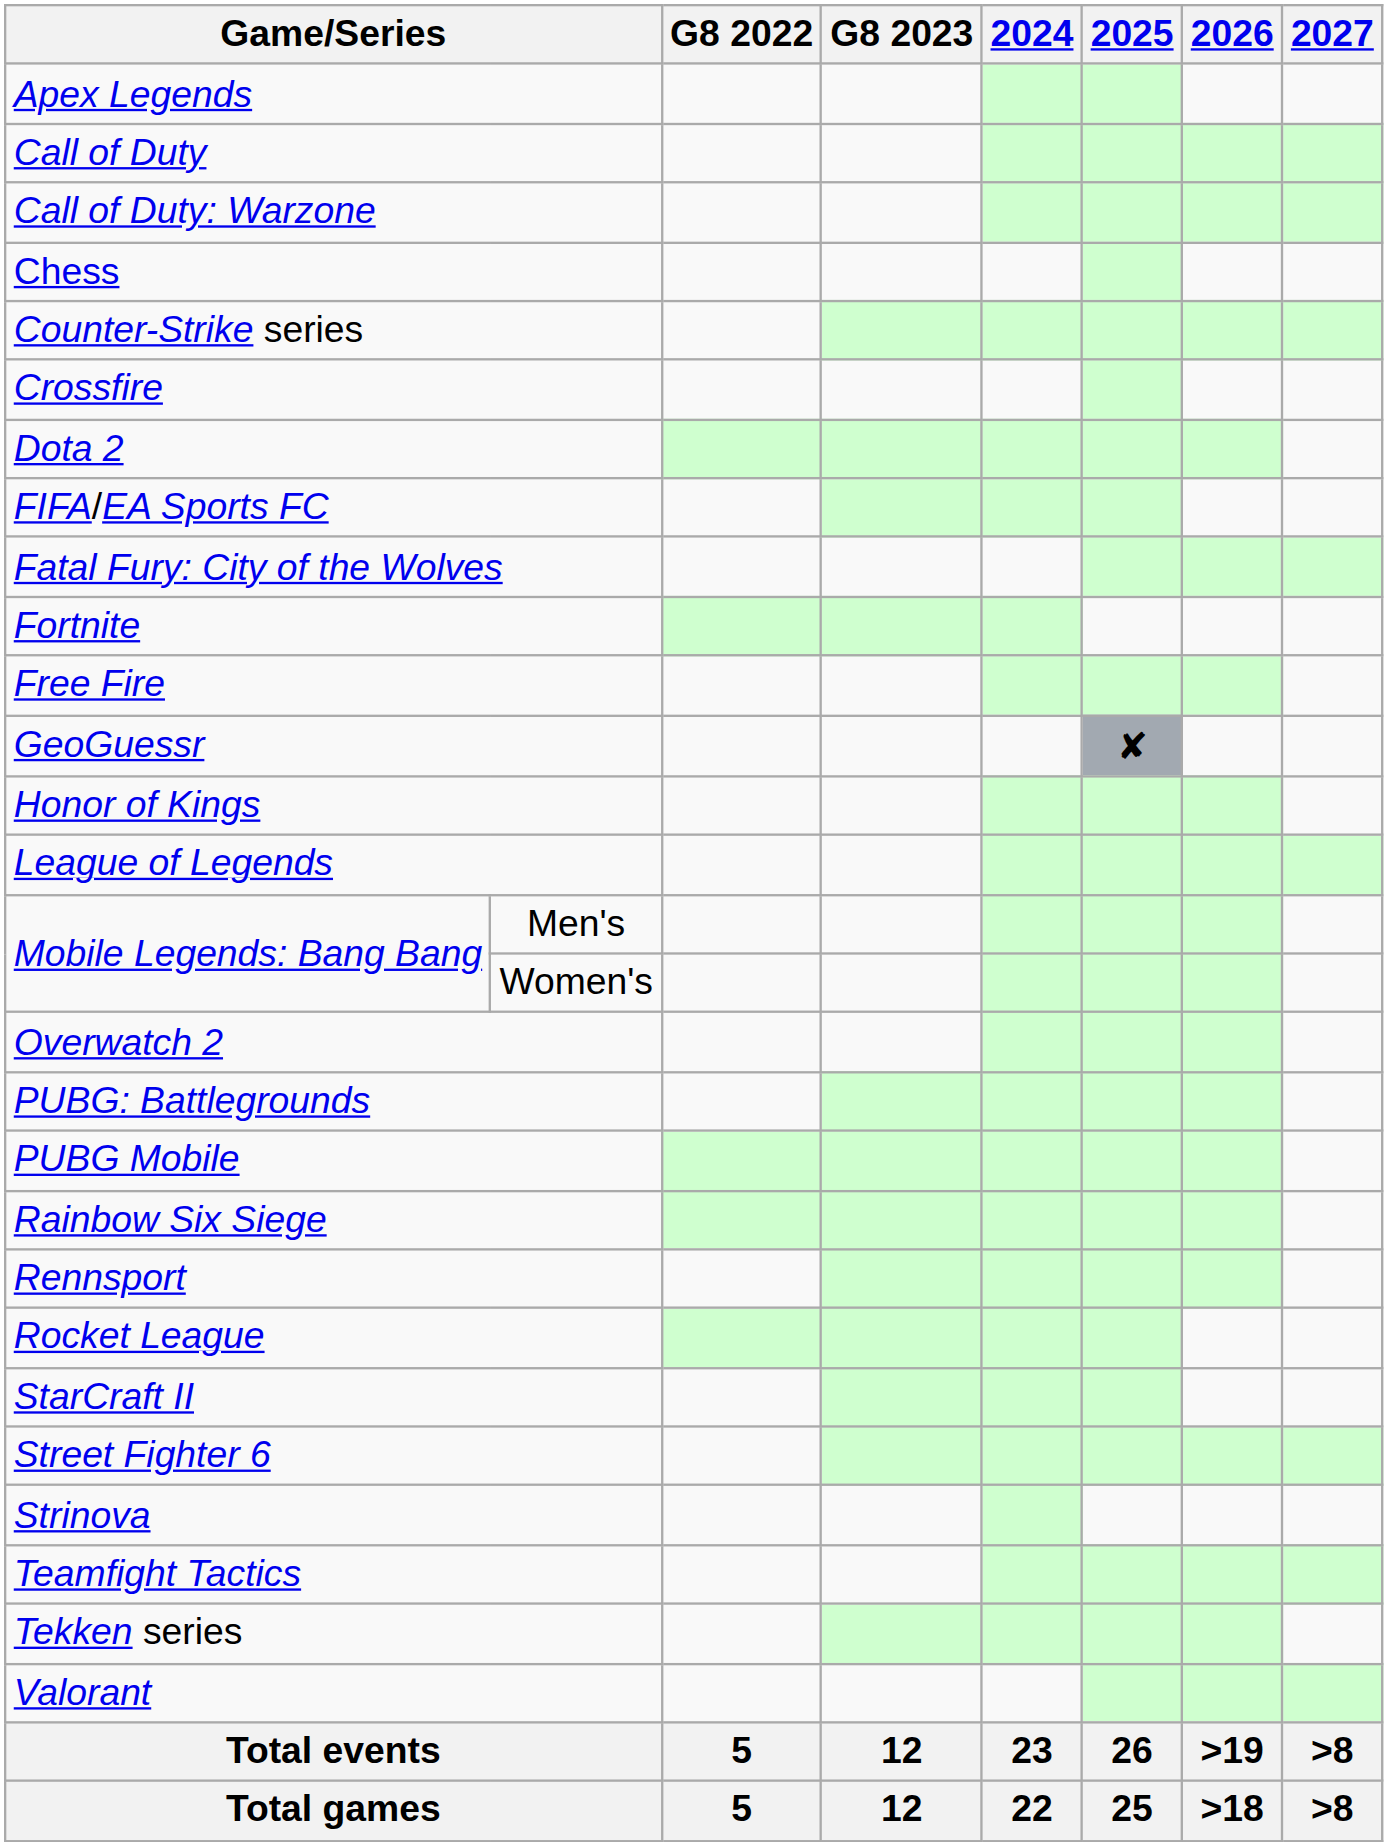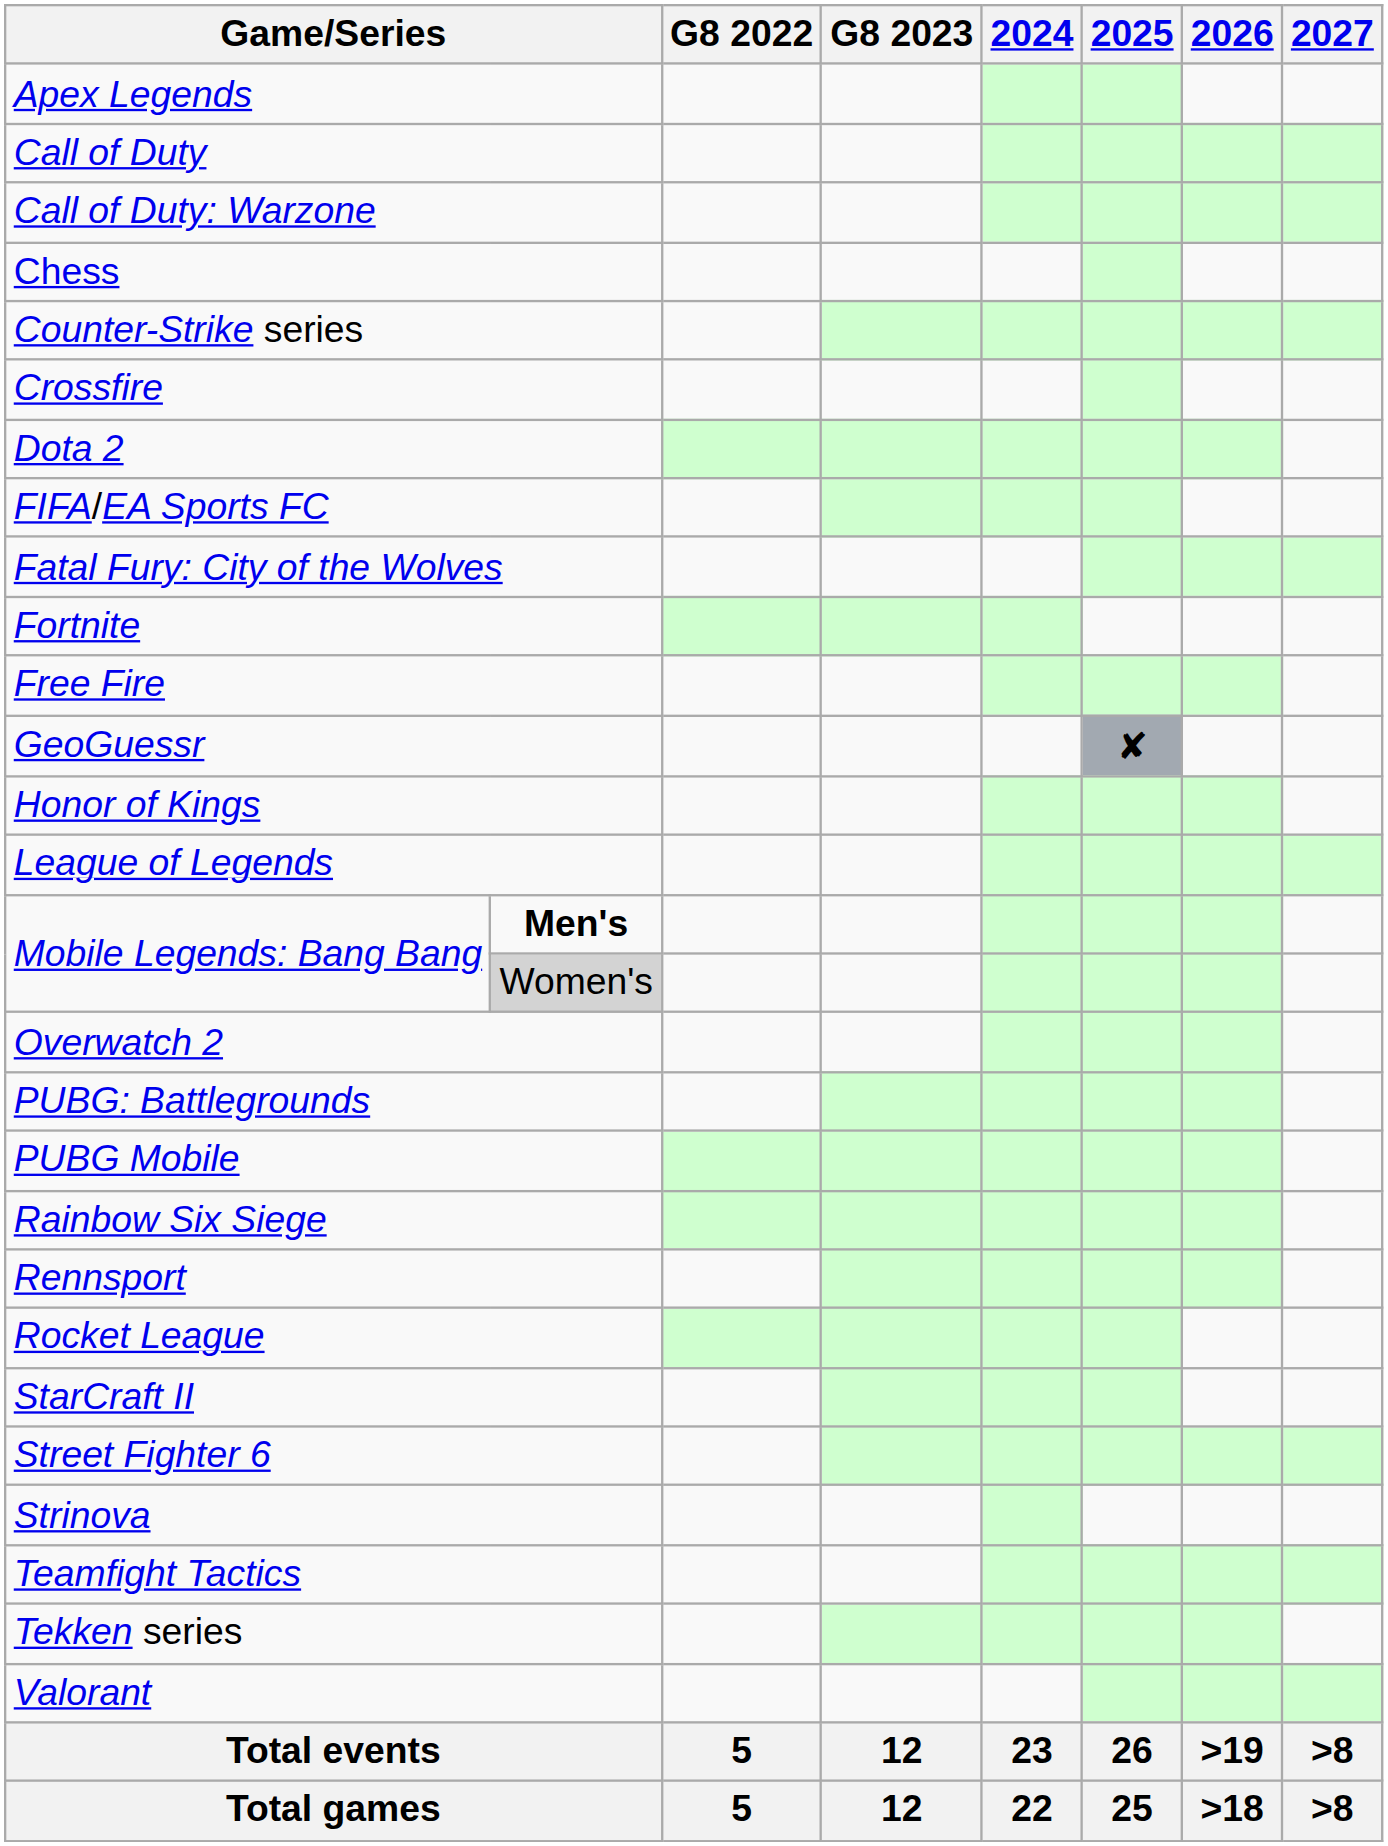(576, 923) normal -> (576, 923) bold
(576, 982) no background -> (576, 982) lightgrey background
